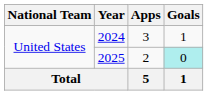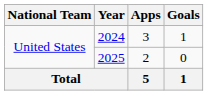(183, 57) paleturquoise background -> (183, 57) no background
